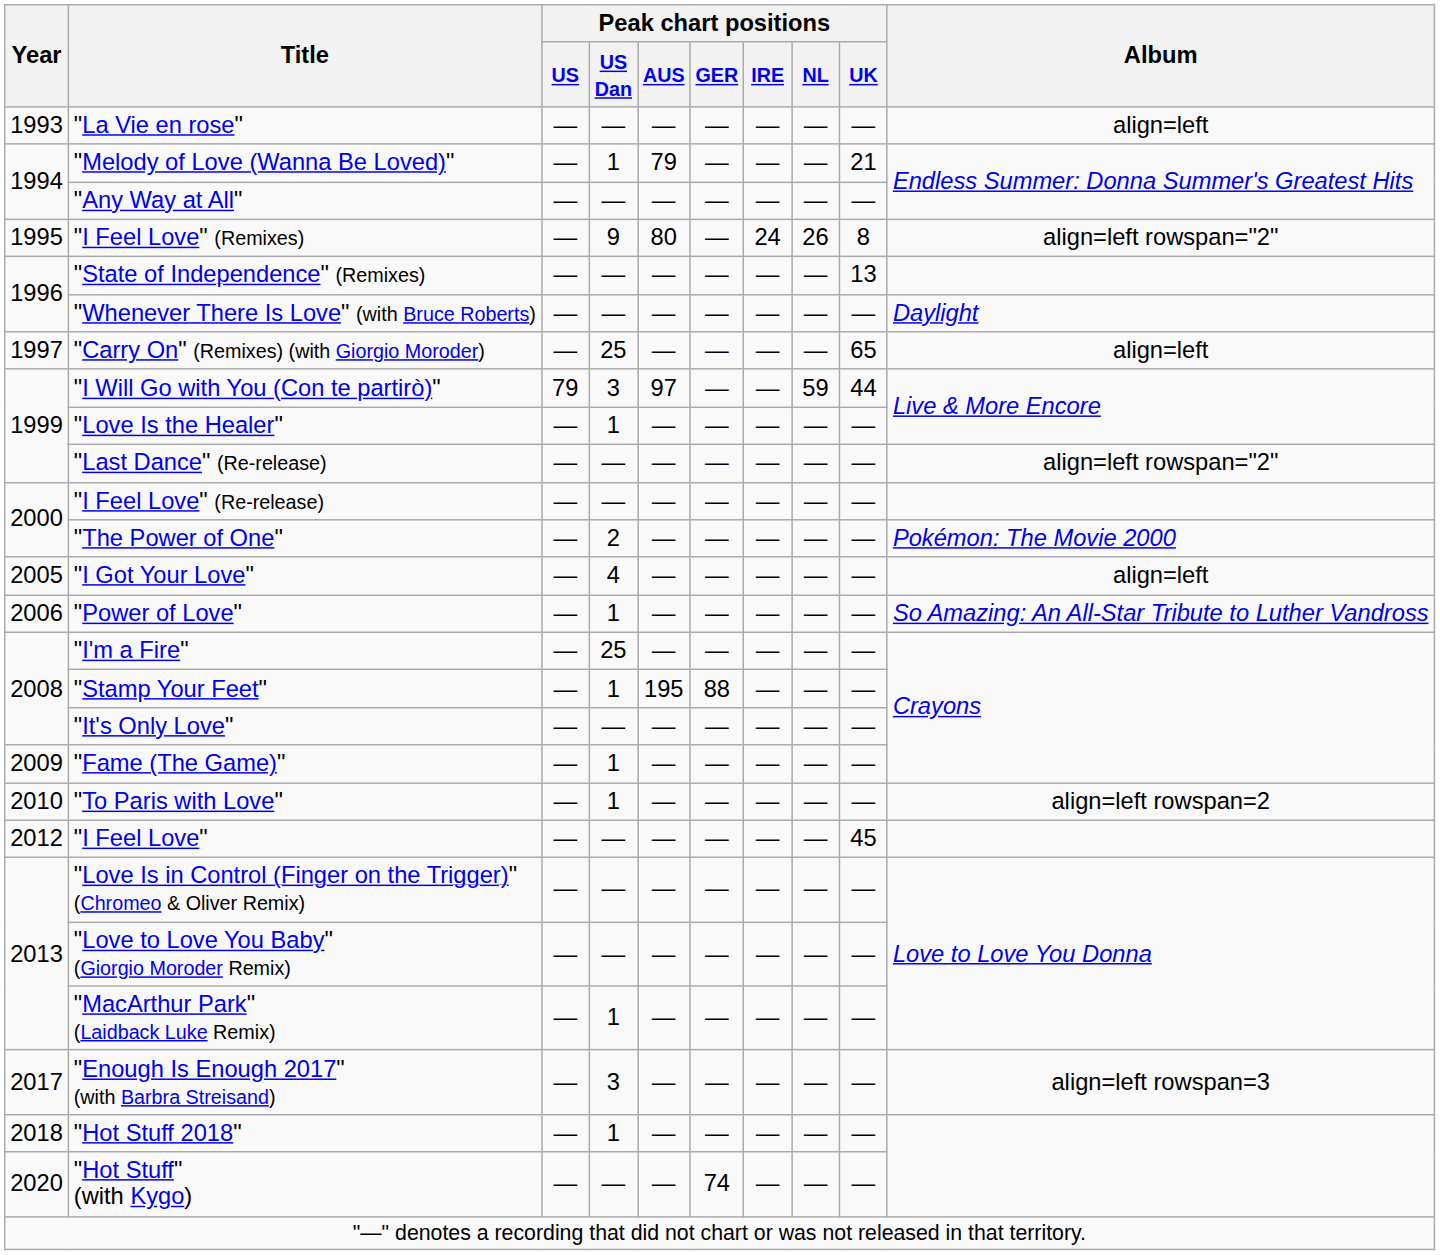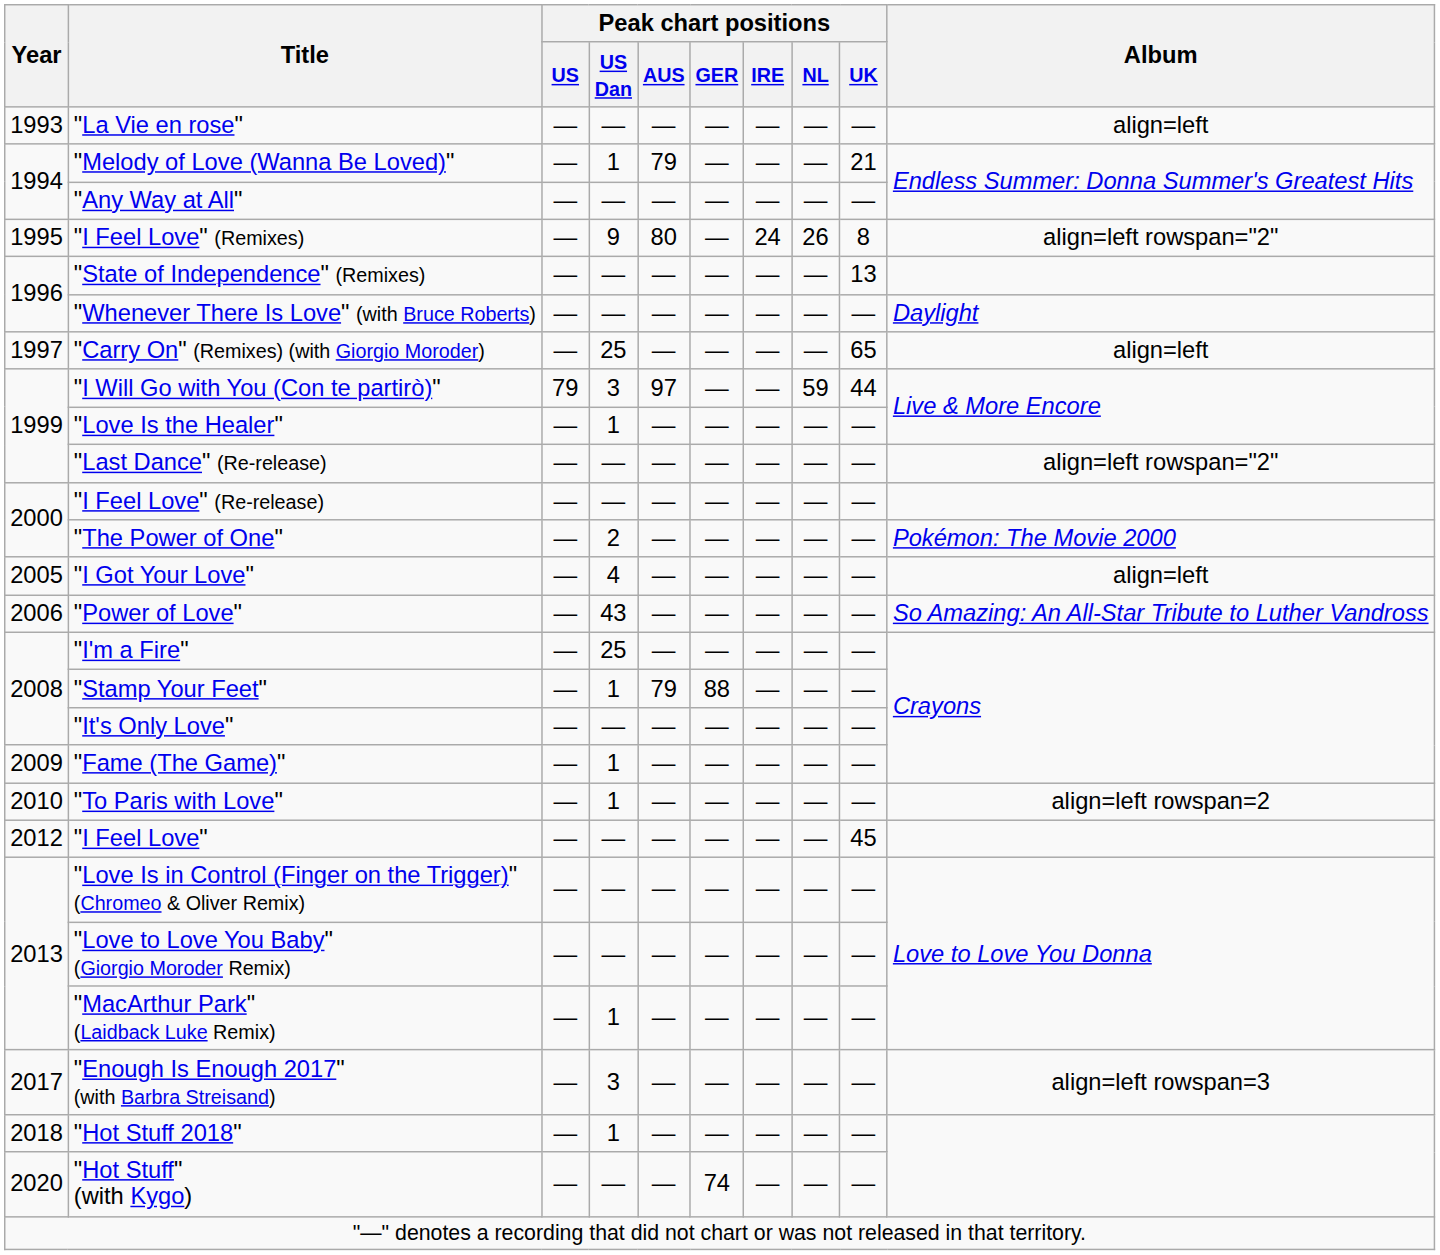(613, 613) 1 -> (613, 613) 43
(664, 688) 195 -> (664, 688) 79
